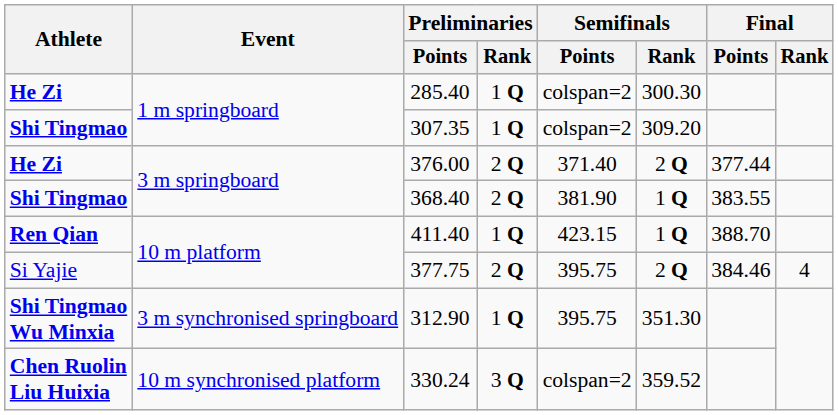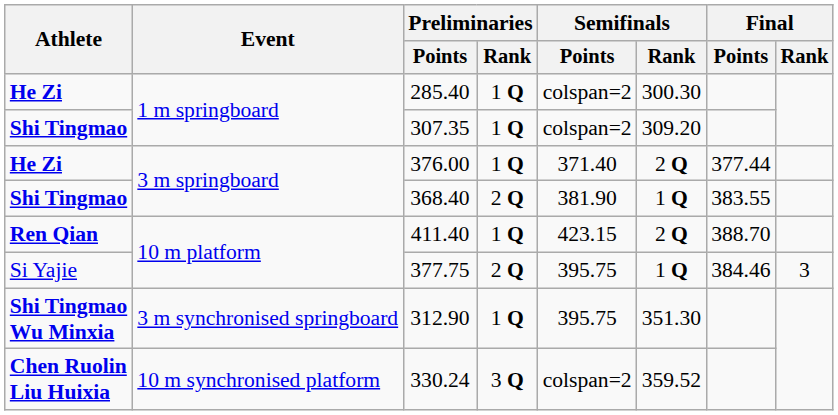(507, 163) 2 Q -> (507, 163) 1 Q
(671, 234) 1 Q -> (671, 234) 2 Q
(671, 270) 2 Q -> (671, 270) 1 Q
(804, 270) 4 -> (804, 270) 3
